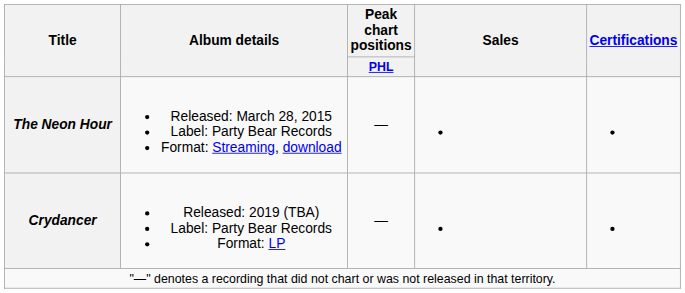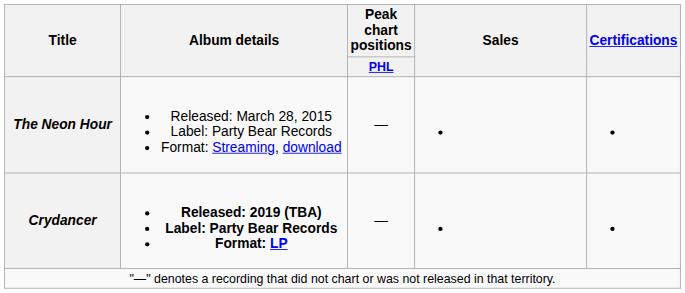(234, 228) normal -> (234, 228) bold
